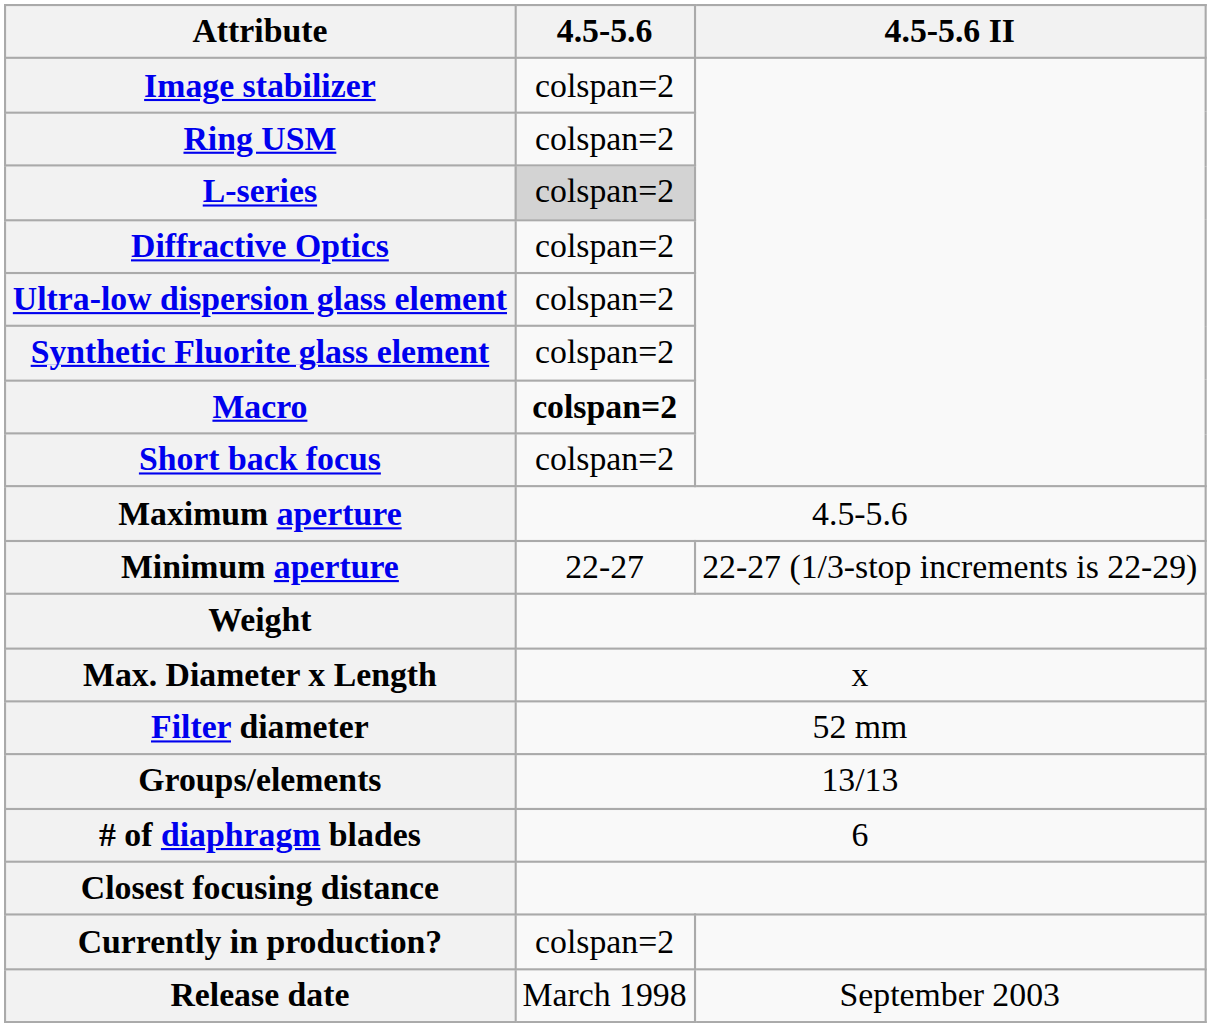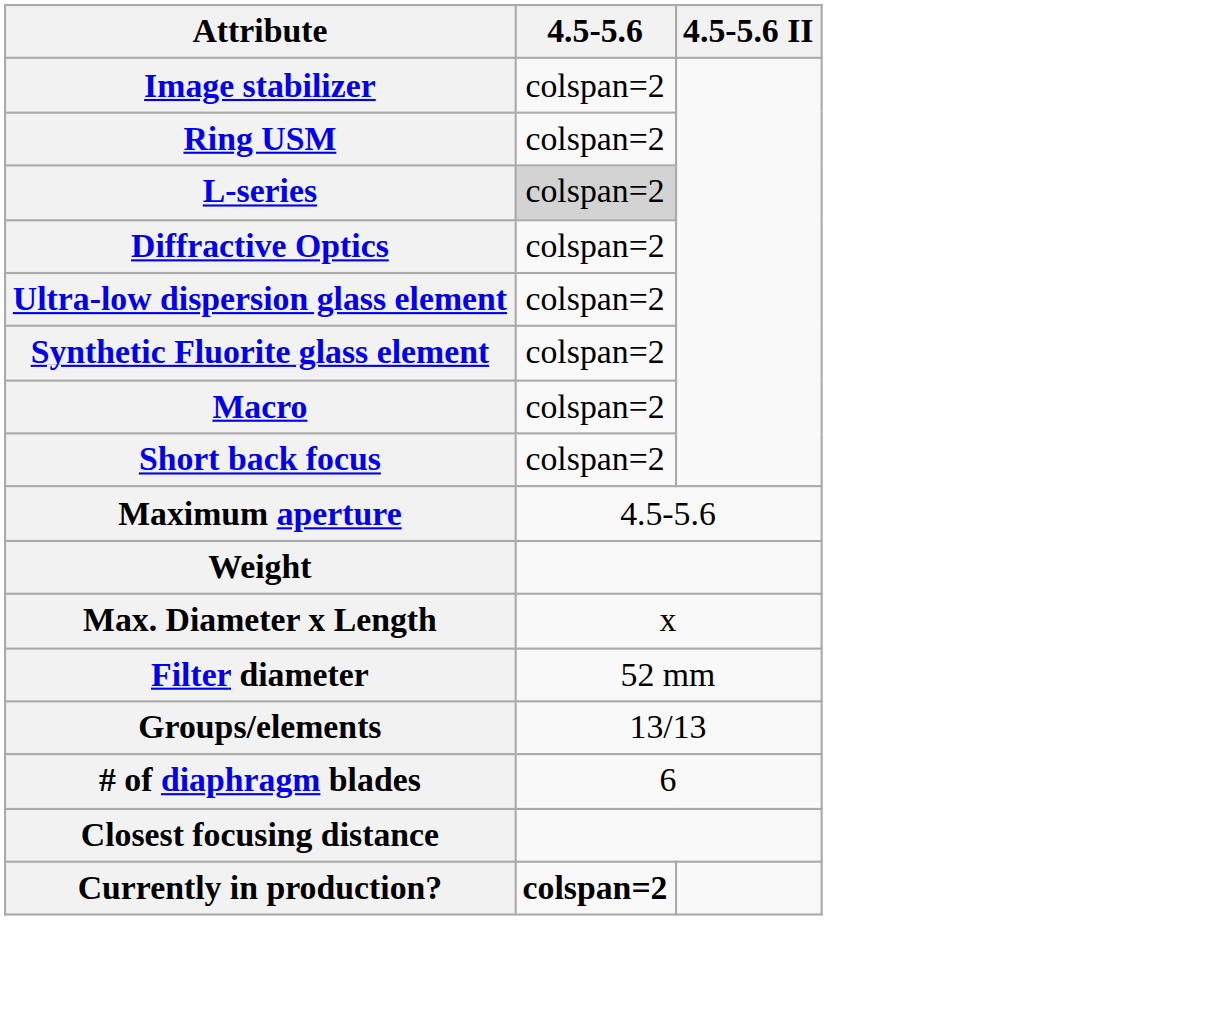(605, 406) bold -> (595, 406) normal
- row: (260, 566)
(605, 941) normal -> (595, 887) bold
- row: (260, 995)
